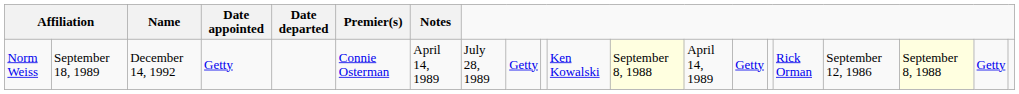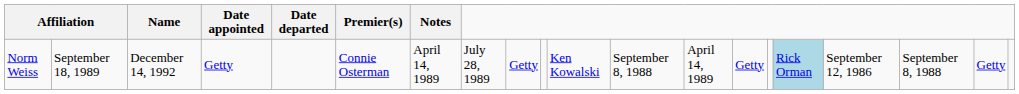(641, 64) lightyellow background -> (641, 64) no background
(794, 64) no background -> (794, 64) lightblue background
(930, 64) lightyellow background -> (930, 64) no background
